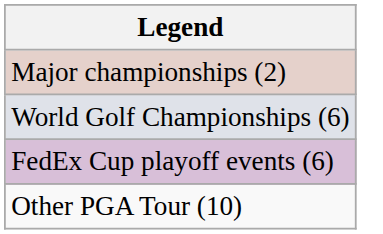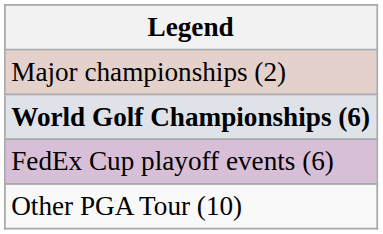(180, 116) normal -> (191, 116) bold
